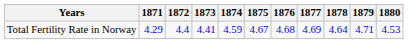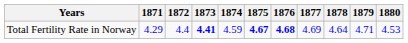(206, 30) normal -> (206, 30) bold
(259, 30) normal -> (259, 30) bold
(285, 30) normal -> (285, 30) bold
